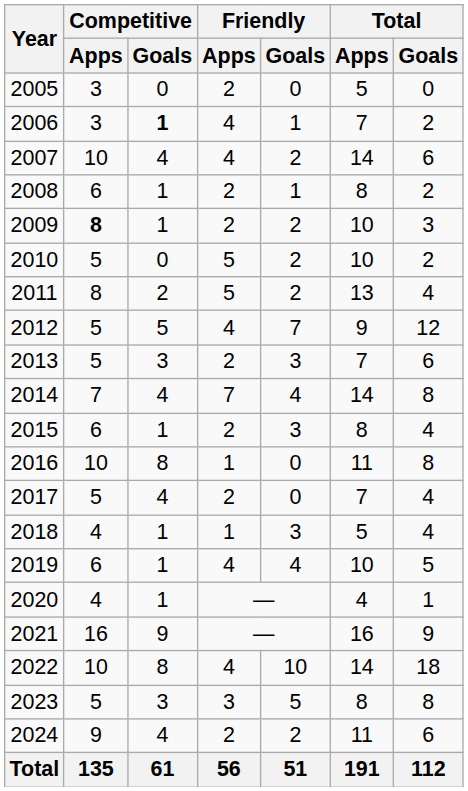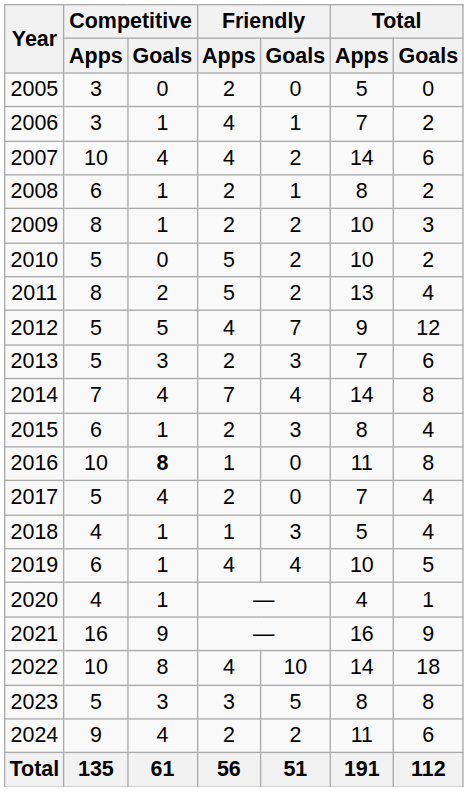(162, 123) bold -> (162, 123) normal
(96, 225) bold -> (96, 225) normal
(162, 463) normal -> (162, 463) bold
